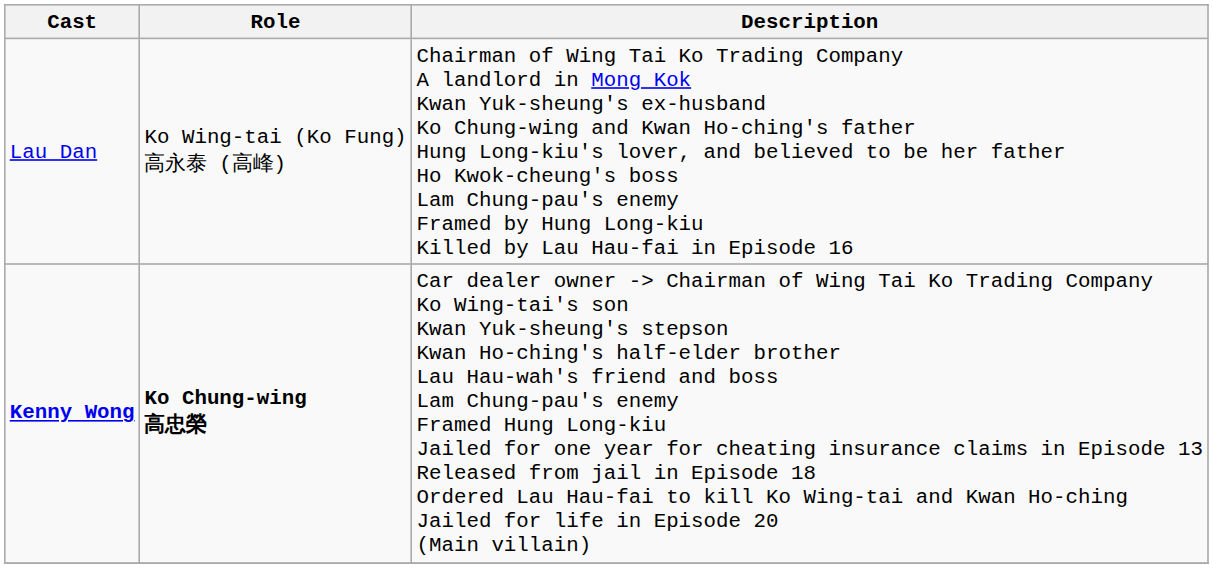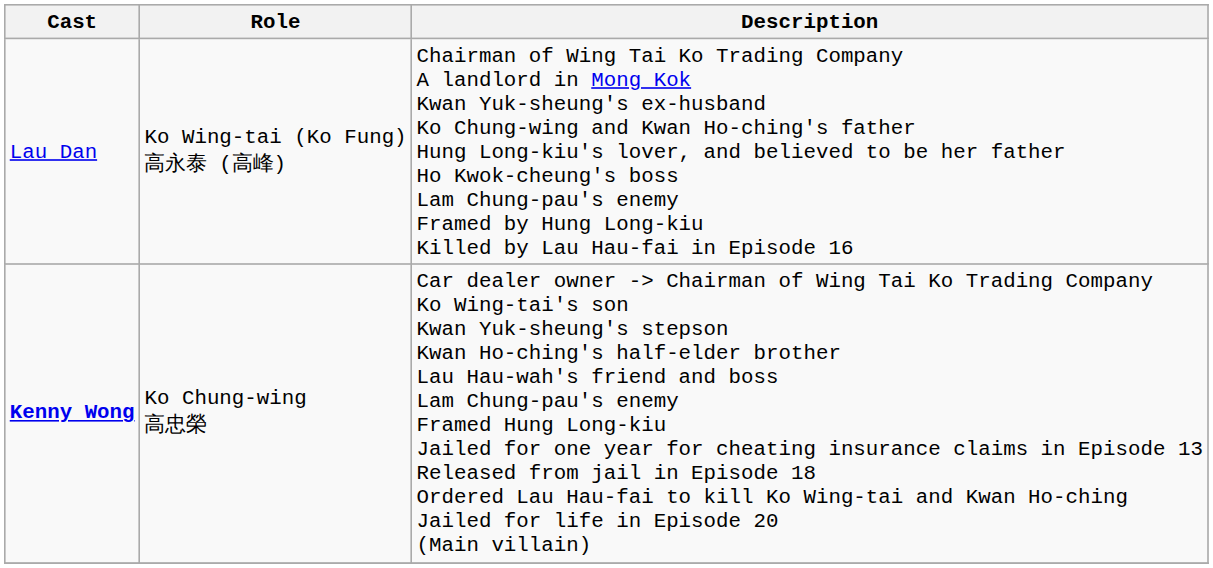(226, 413) bold -> (226, 413) normal
